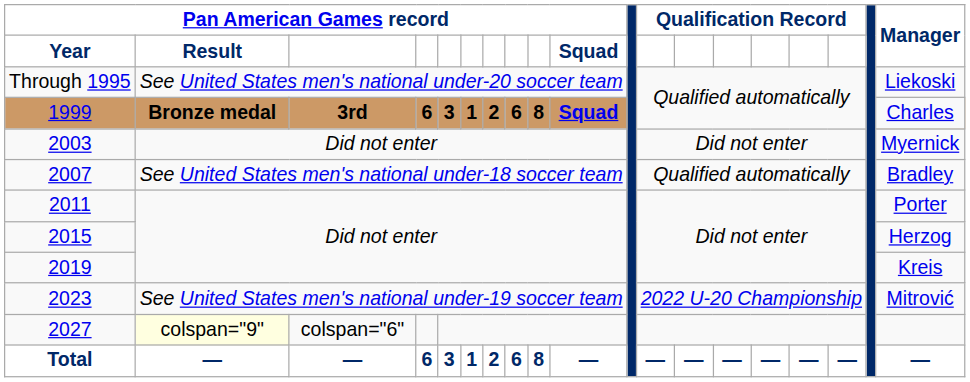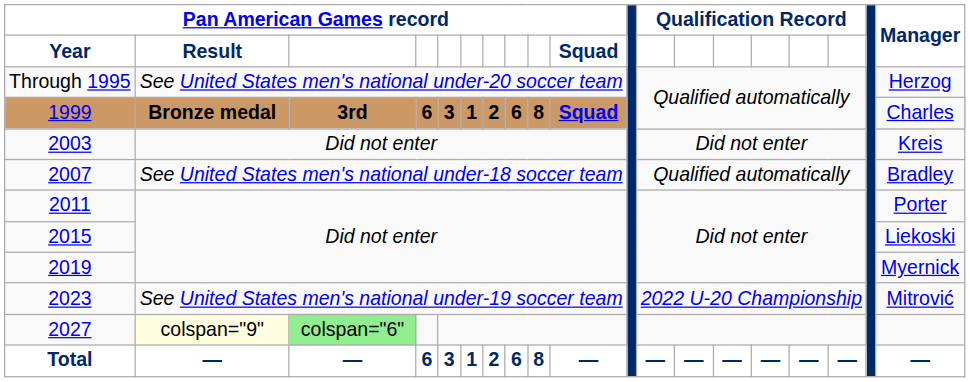(920, 81) Liekoski -> (920, 81) Herzog
(920, 143) Myernick -> (920, 143) Kreis
(920, 236) Herzog -> (920, 236) Liekoski
(920, 267) Kreis -> (920, 267) Myernick
(353, 329) no background -> (353, 329) lightgreen background
